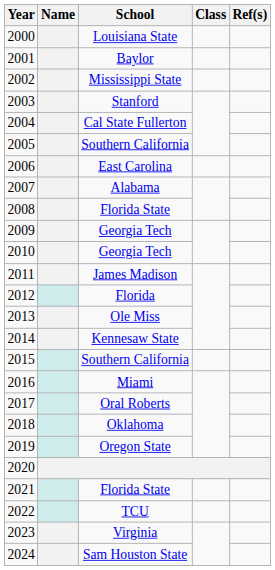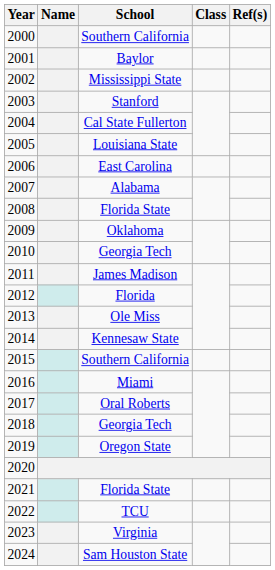(135, 36) Louisiana State -> (135, 36) Southern California
(135, 144) Southern California -> (135, 144) Louisiana State
(135, 230) Georgia Tech -> (135, 230) Oklahoma
(135, 425) Oklahoma -> (135, 425) Georgia Tech
